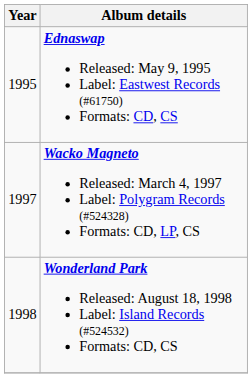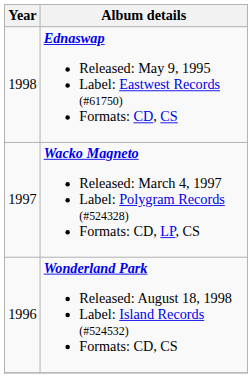(22, 84) 1995 -> (22, 84) 1998
(22, 314) 1998 -> (22, 314) 1996
